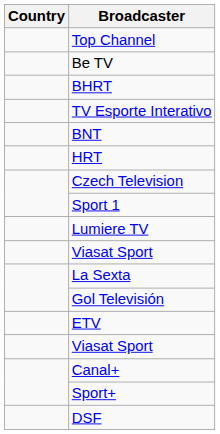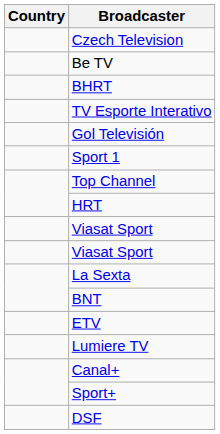(114, 39) Top Channel -> (127, 39) Czech Television
(87, 134) BNT -> (118, 134) Gol Televisión
(87, 157) HRT -> (96, 157) Sport 1
(127, 181) Czech Television -> (114, 181) Top Channel
(96, 205) Sport 1 -> (87, 205) HRT
(110, 228) Lumiere TV -> (112, 228) Viasat Sport
(118, 299) Gol Televisión -> (87, 299) BNT
(112, 346) Viasat Sport -> (110, 346) Lumiere TV
